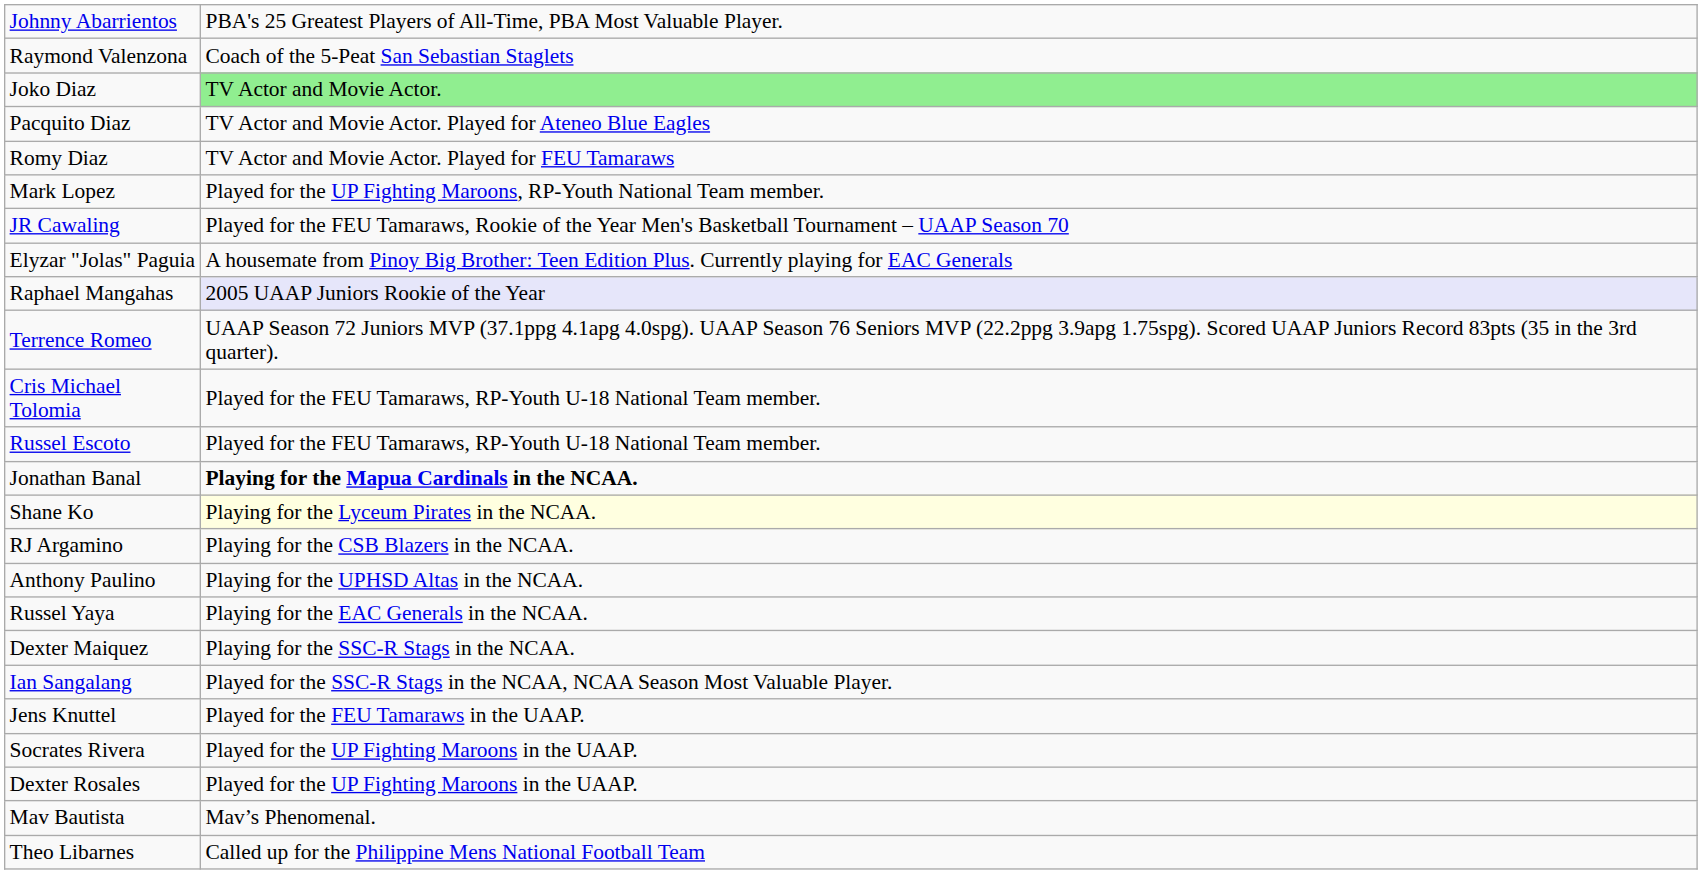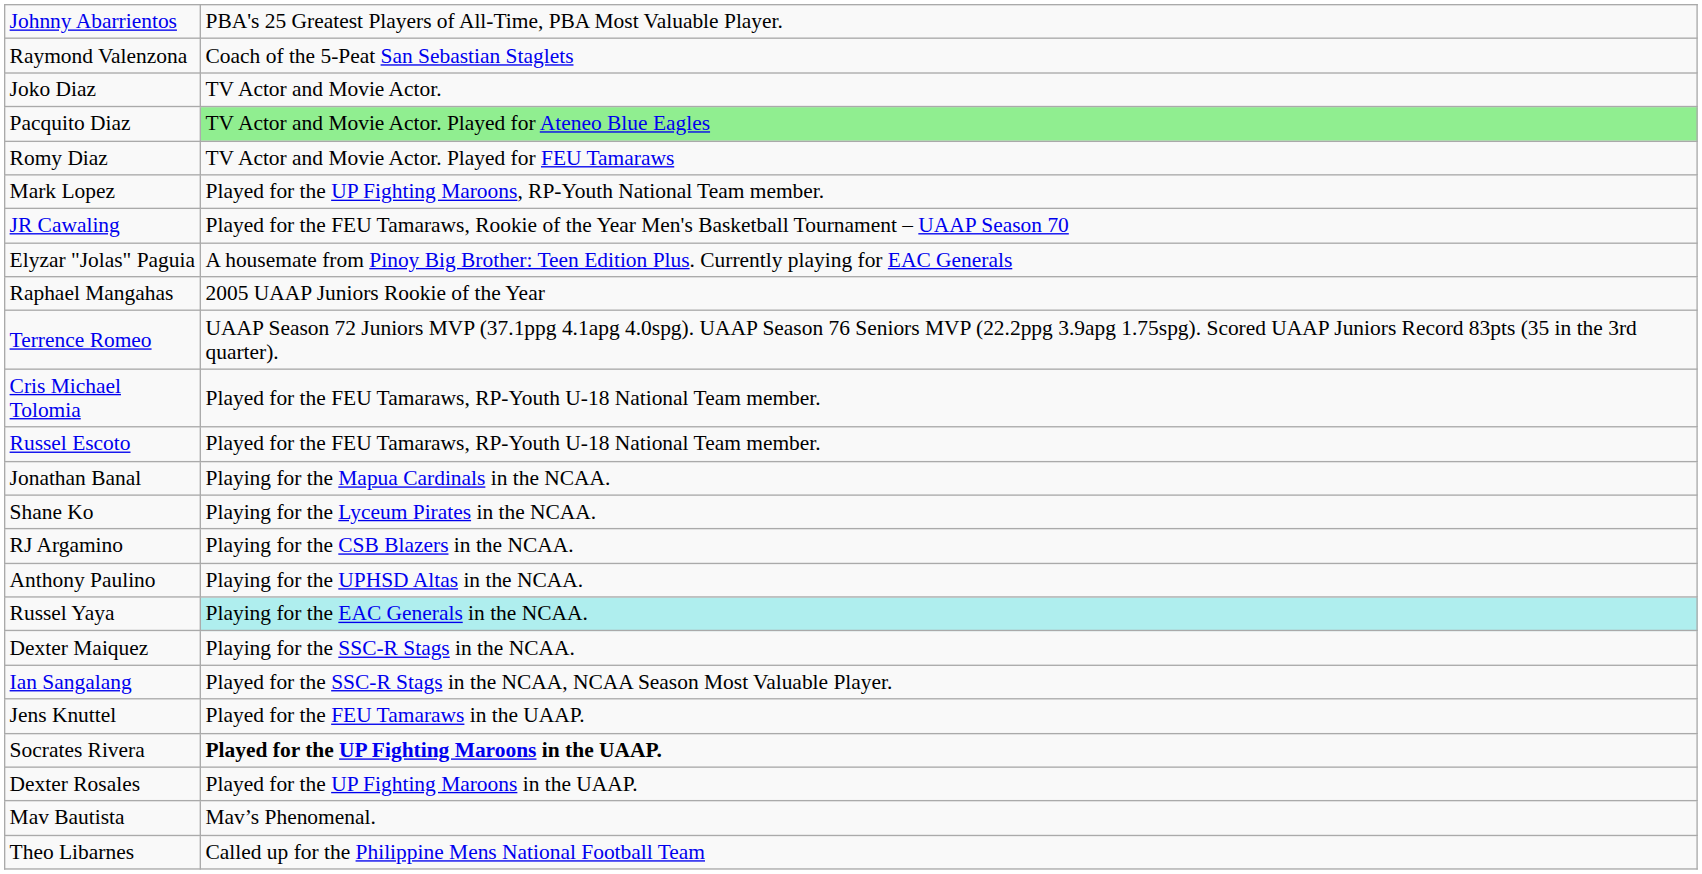(324, 89) lightgreen background -> (324, 89) no background
(458, 123) no background -> (458, 123) lightgreen background
(375, 293) lavender background -> (375, 293) no background
(422, 477) bold -> (408, 477) normal
(401, 511) lightyellow background -> (401, 511) no background
(397, 613) no background -> (397, 613) paleturquoise background
(422, 749) normal -> (434, 749) bold
